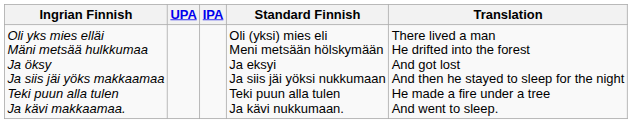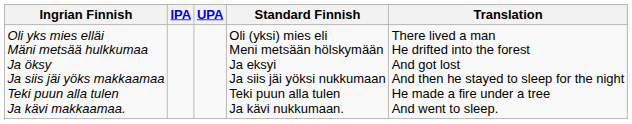columns swapped: (213, 14) <-> (184, 14)
